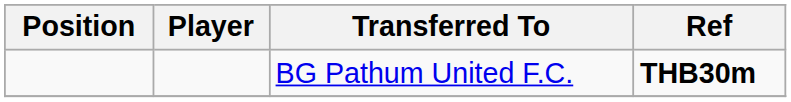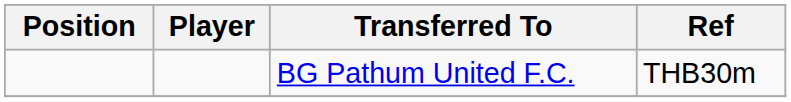(698, 72) bold -> (699, 72) normal
